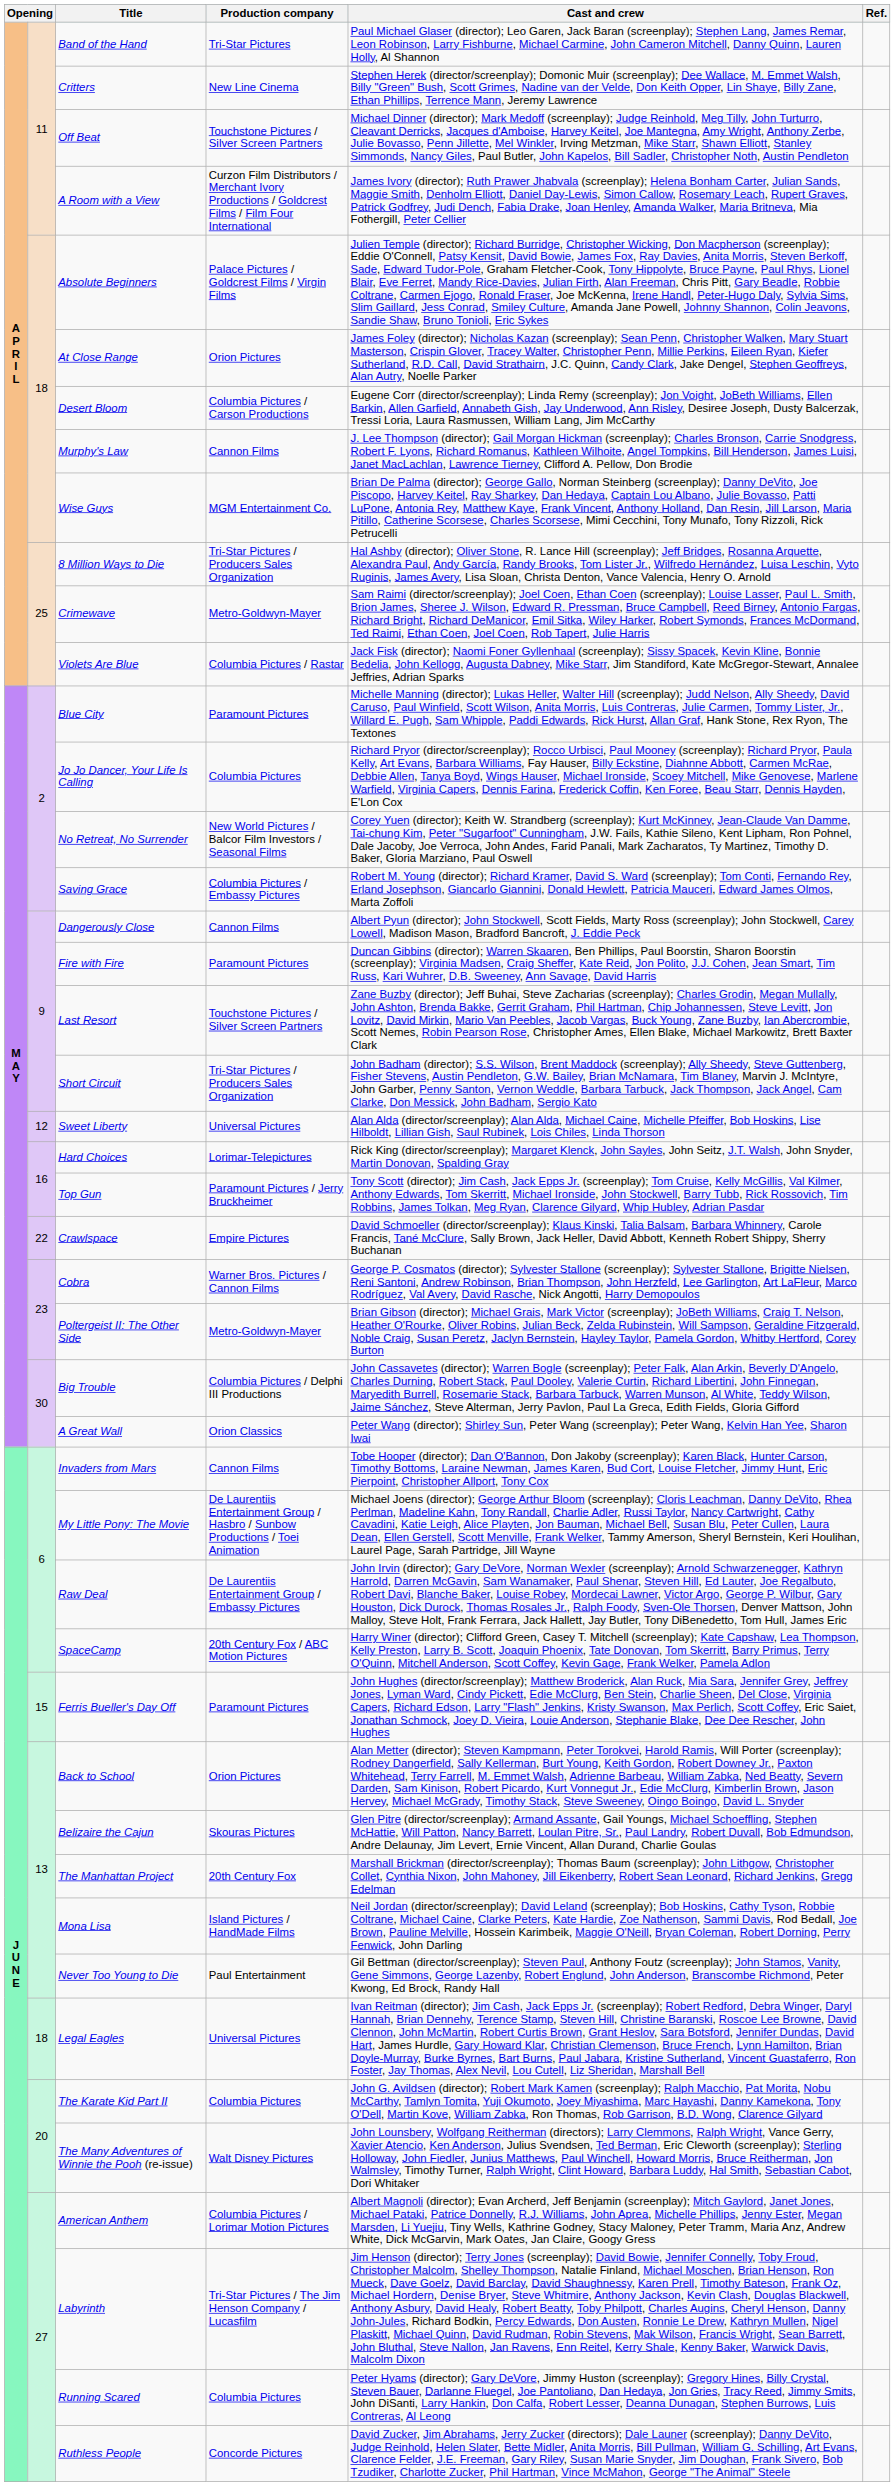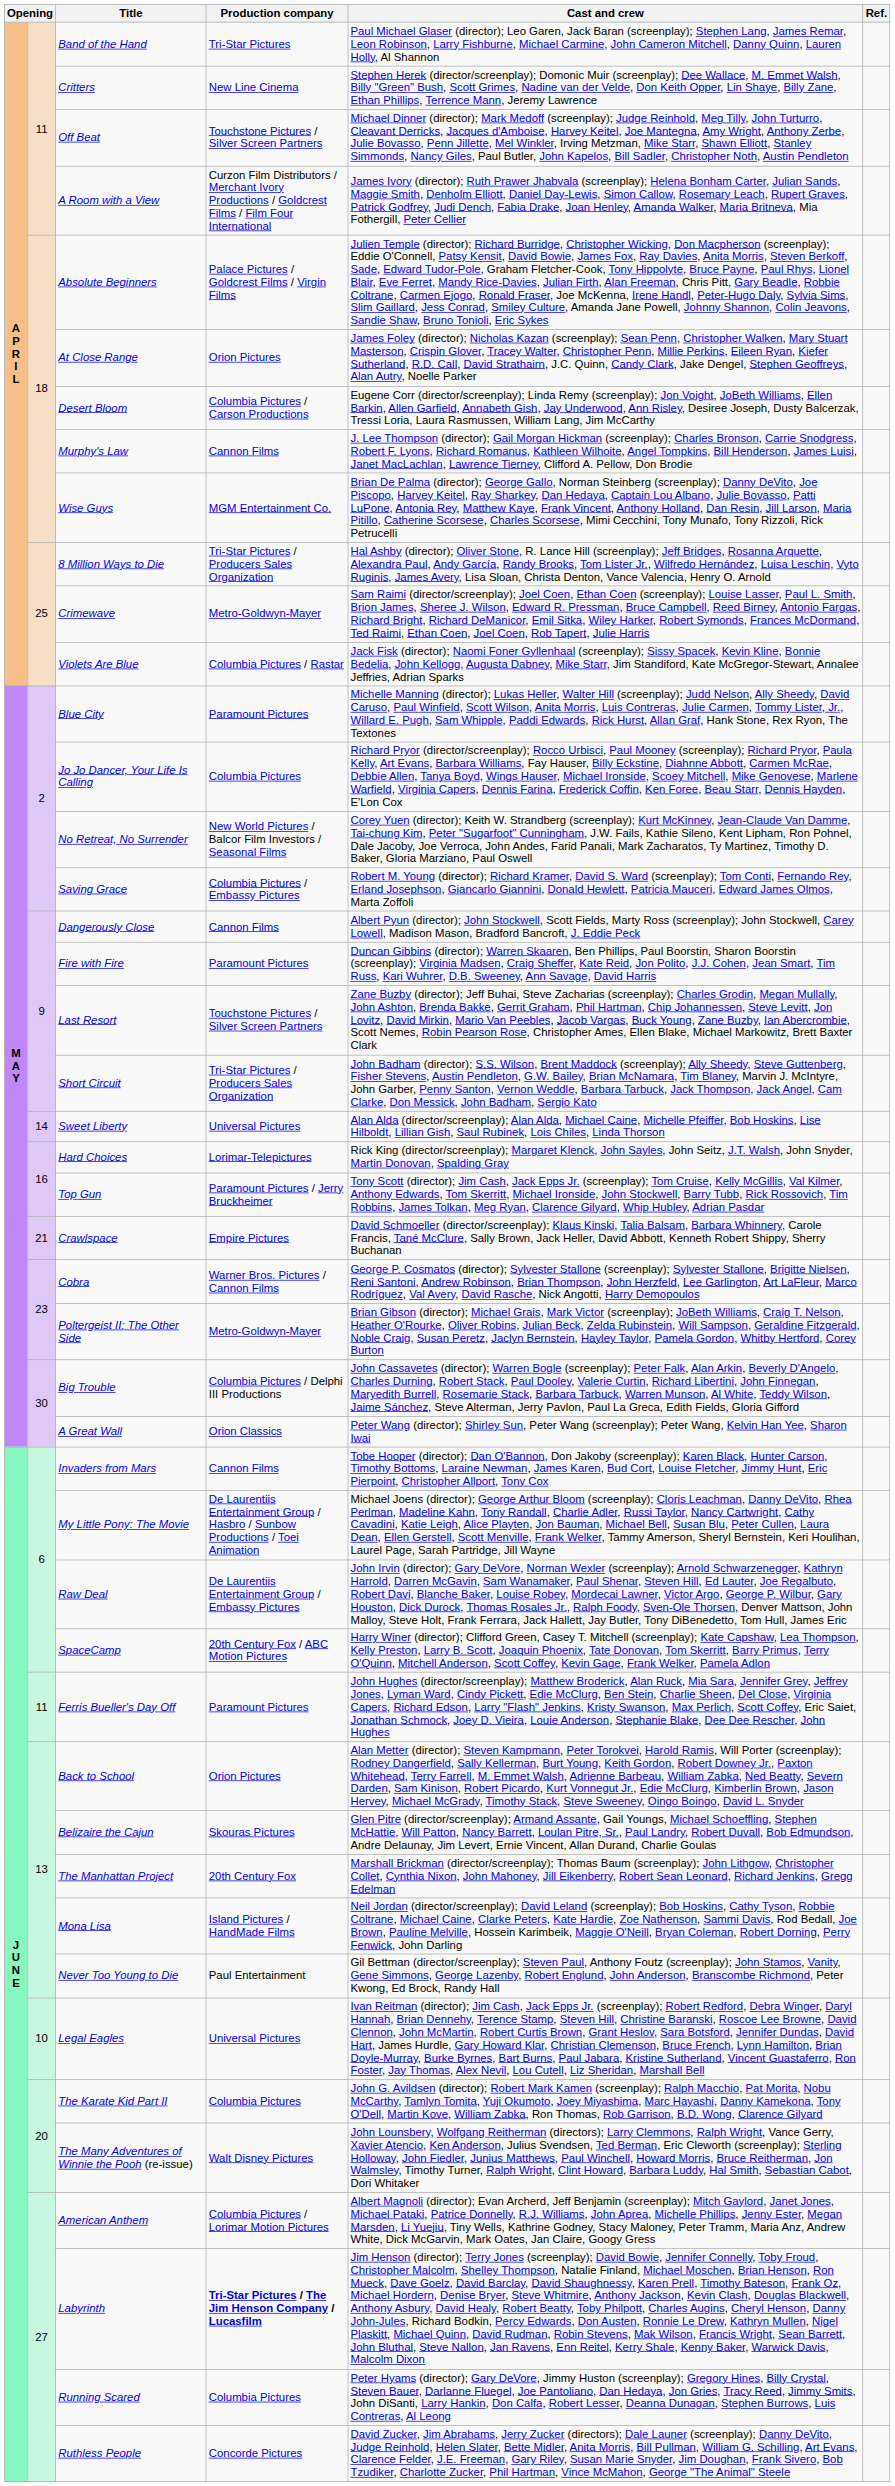(42, 1126) 12 -> (42, 1126) 14
(42, 1238) 22 -> (42, 1238) 21
(42, 1707) 15 -> (42, 1707) 11
(42, 2038) 18 -> (42, 2038) 10
(274, 2309) normal -> (272, 2309) bold
